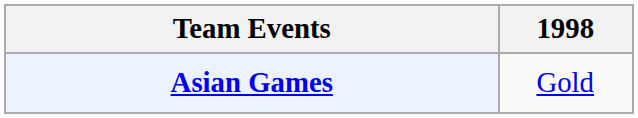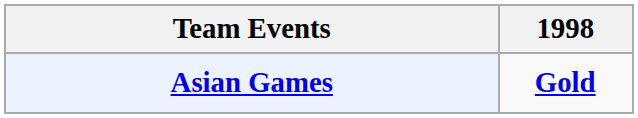(565, 82) normal -> (565, 82) bold
